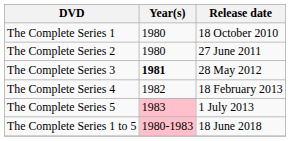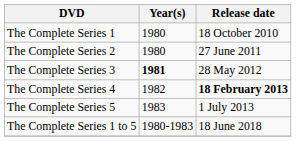(241, 88) normal -> (243, 88) bold
(154, 107) pink background -> (154, 107) no background
(167, 126) pink background -> (167, 126) no background
